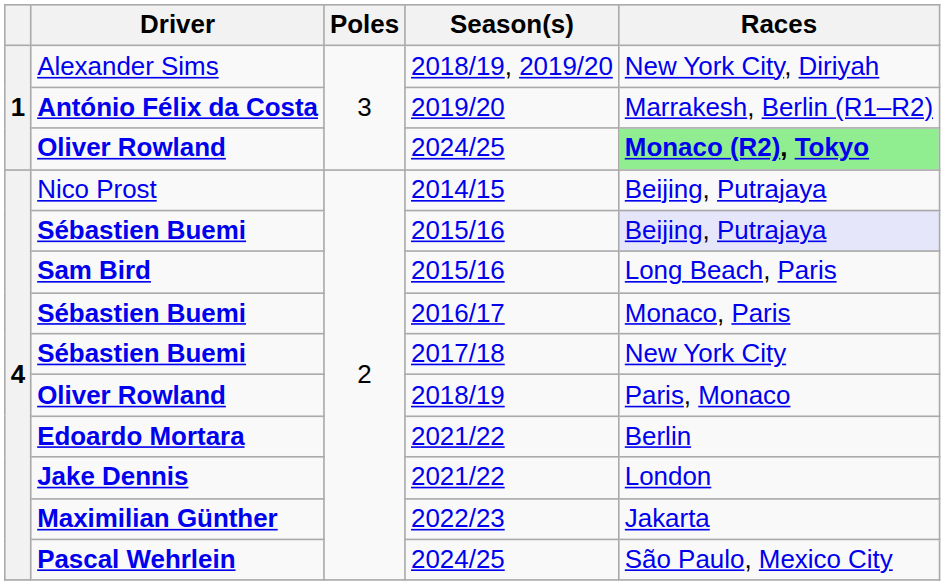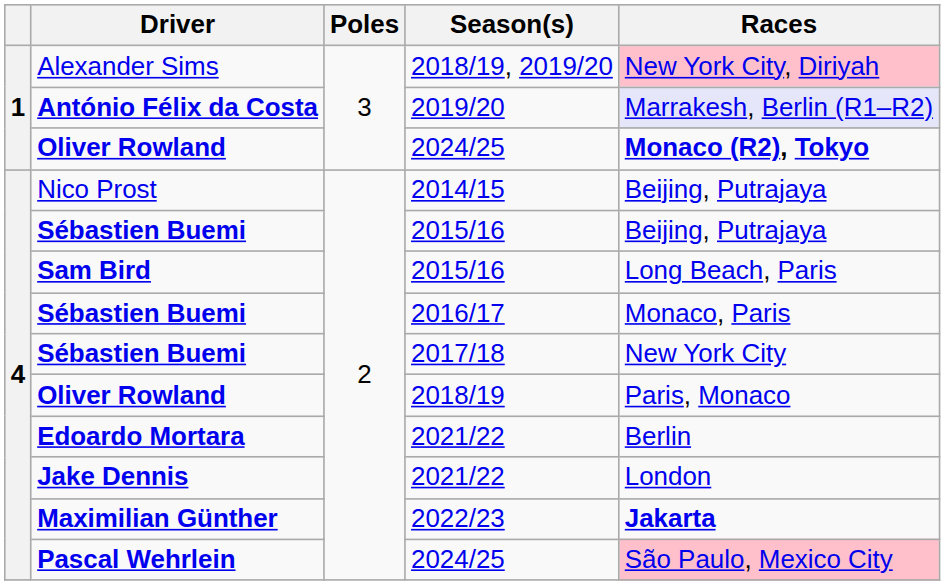(752, 66) no background -> (752, 66) pink background
(779, 107) no background -> (779, 107) lavender background
(747, 148) lightgreen background -> (747, 148) no background
(726, 230) lavender background -> (726, 230) no background
(667, 518) normal -> (670, 518) bold
(759, 559) no background -> (759, 559) pink background
